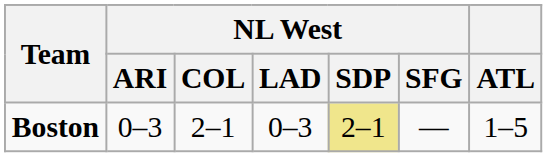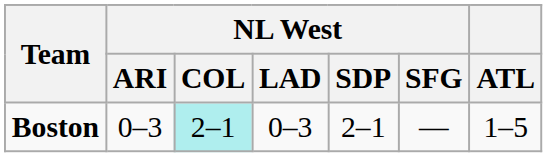(213, 126) no background -> (213, 126) paleturquoise background
(363, 126) khaki background -> (363, 126) no background
